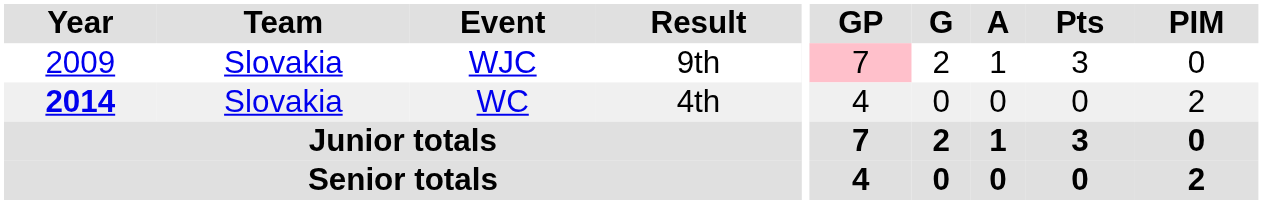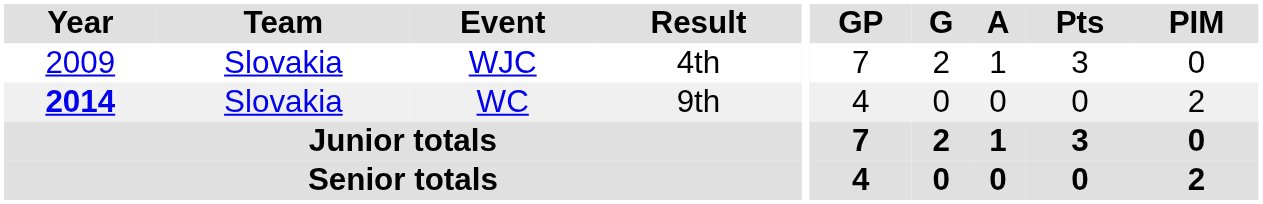(698, 62) 9th -> (698, 62) 4th
(861, 62) pink background -> (861, 62) no background
(698, 101) 4th -> (698, 101) 9th
